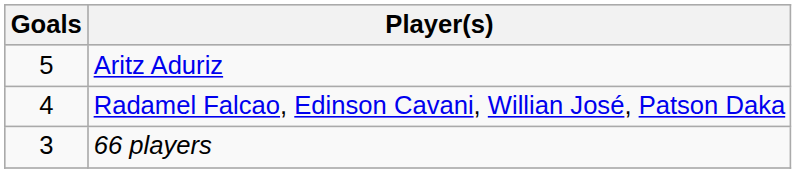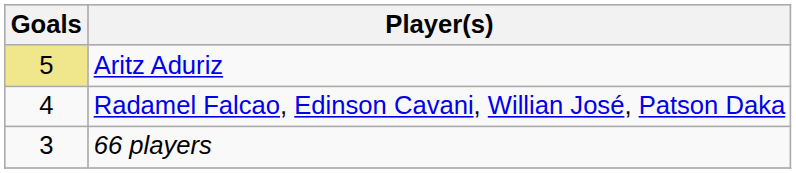(46, 65) no background -> (46, 65) khaki background
